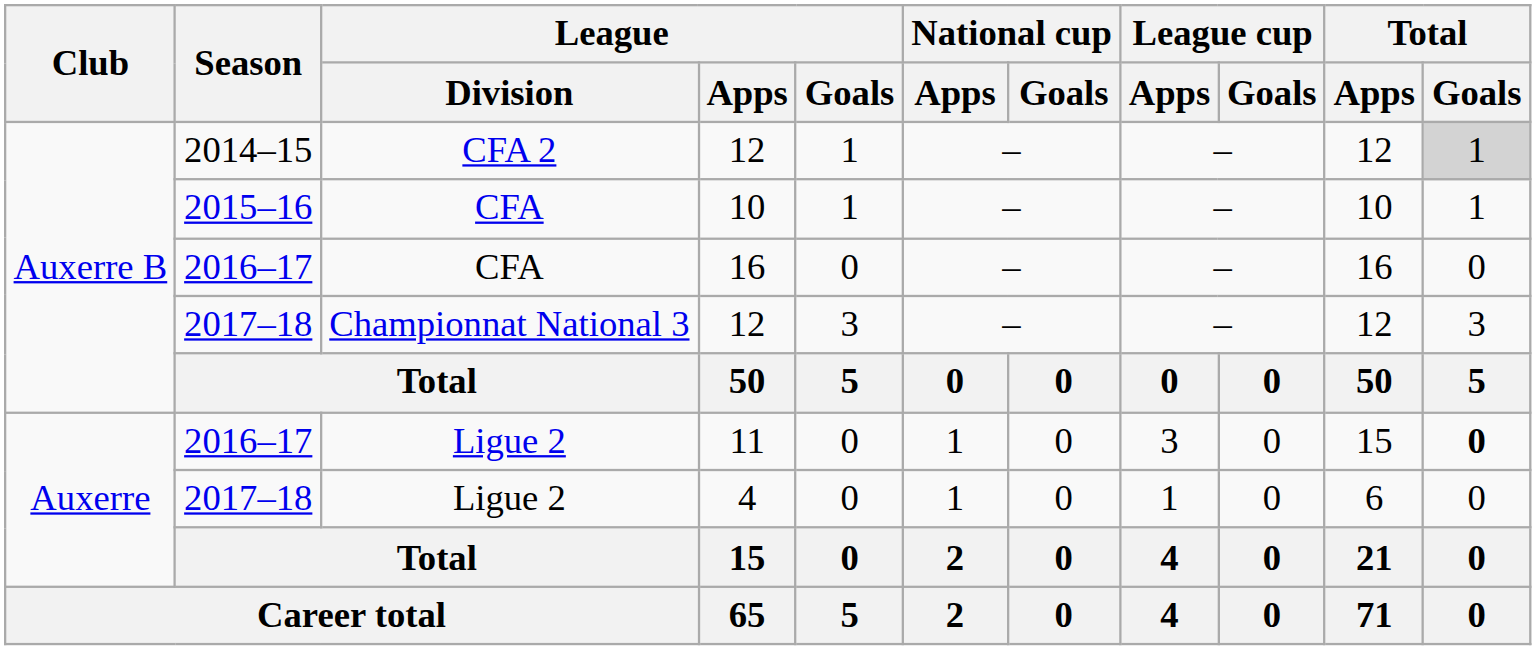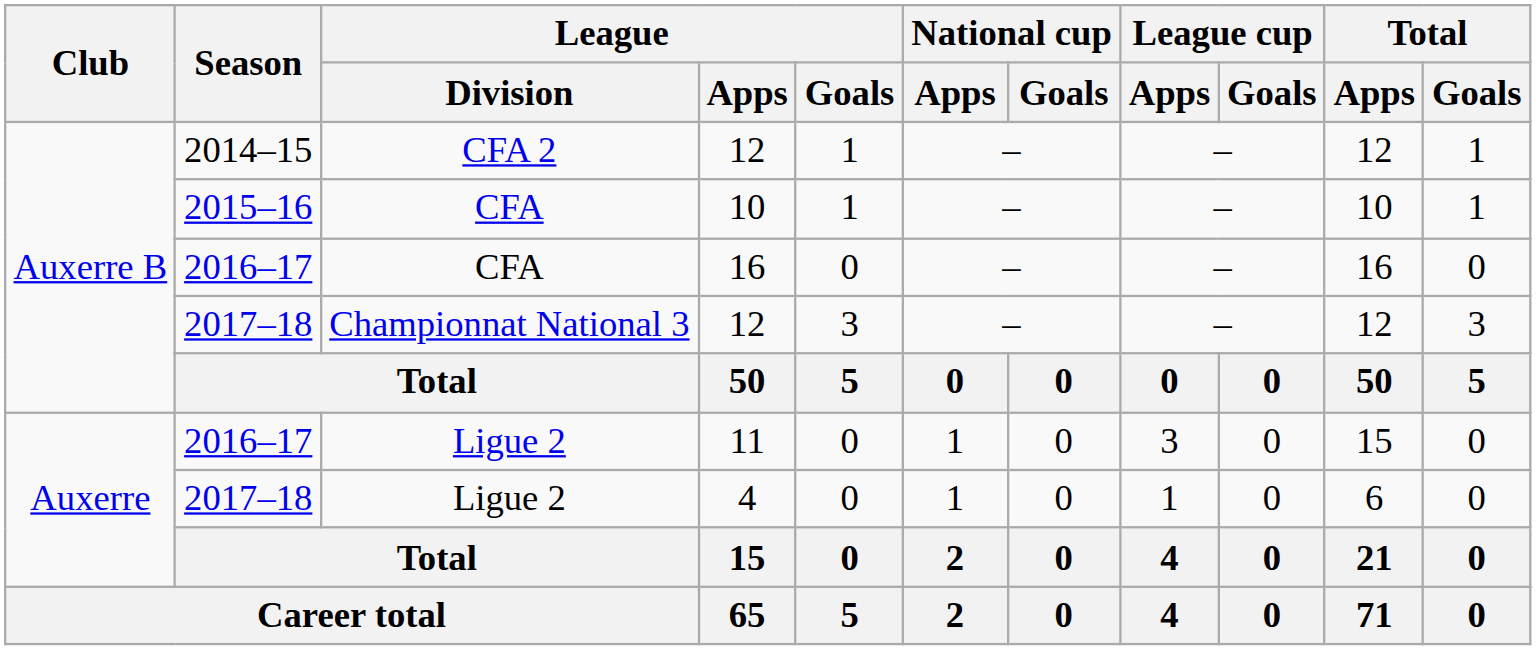(1477, 149) lightgrey background -> (1477, 149) no background
(1477, 440) bold -> (1477, 440) normal
